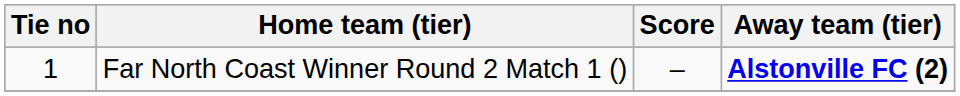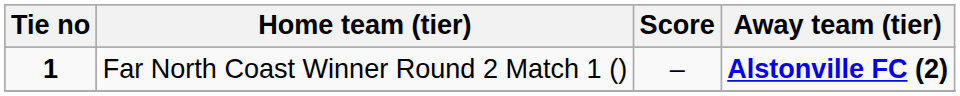(51, 68) normal -> (51, 68) bold
